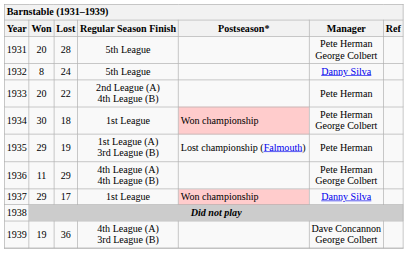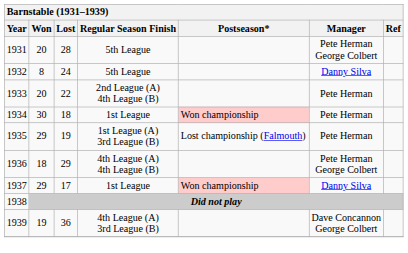(346, 120) Pete Herman George Colbert -> (346, 115) Pete Herman
(42, 175) 11 -> (42, 164) 18
